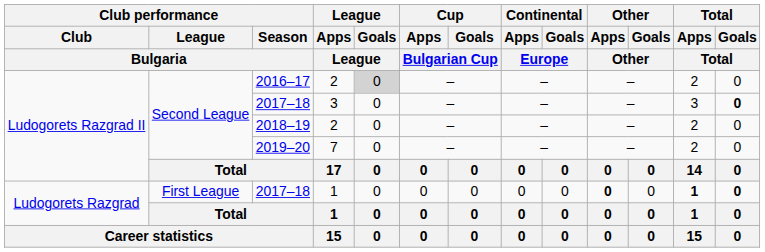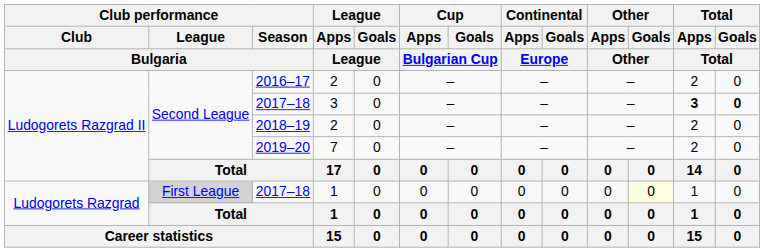(377, 81) lightgrey background -> (377, 81) no background
(694, 103) normal -> (694, 103) bold
(201, 192) no background -> (201, 192) lightgrey background
(608, 192) bold -> (608, 192) normal
(651, 192) no background -> (651, 192) lightyellow background
(694, 192) bold -> (694, 192) normal
(737, 192) bold -> (737, 192) normal
